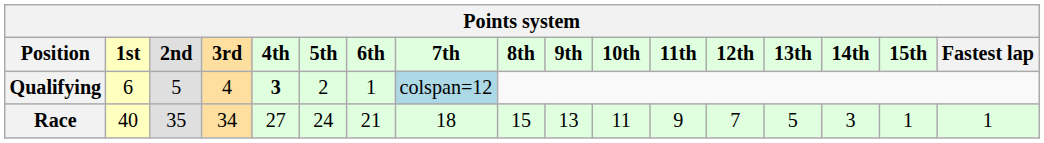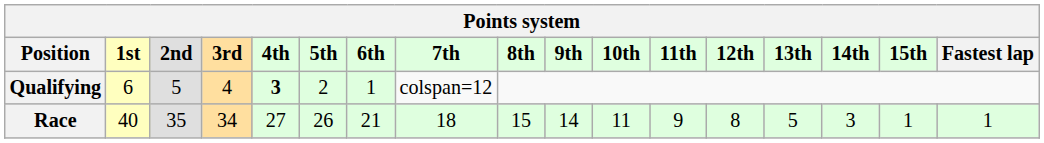(446, 87) lightblue background -> (446, 87) no background
(323, 120) 24 -> (323, 120) 26
(569, 120) 13 -> (569, 120) 14
(735, 120) 7 -> (735, 120) 8
